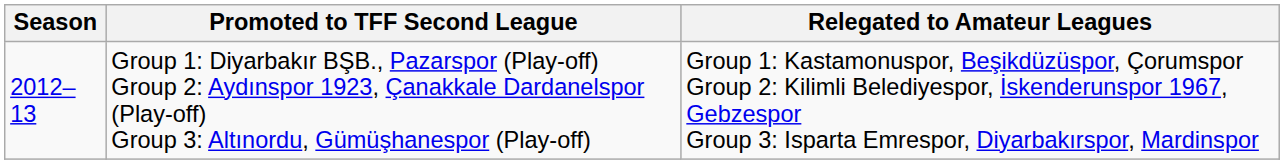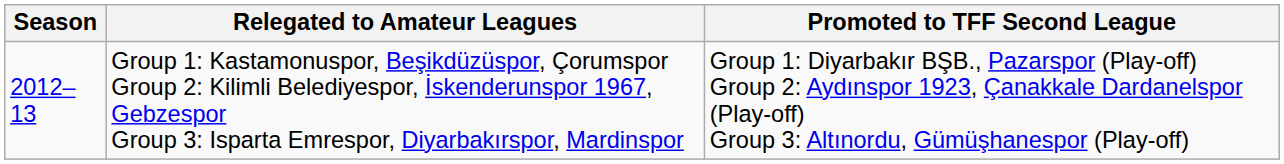columns swapped: (393, 23) <-> (980, 23)
